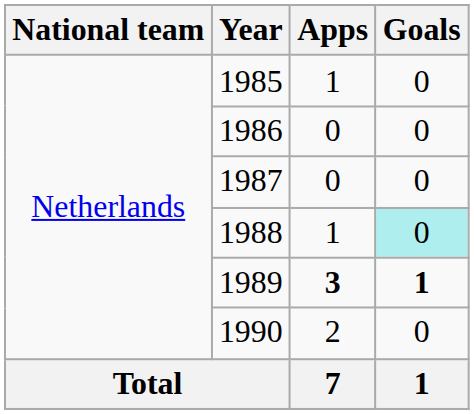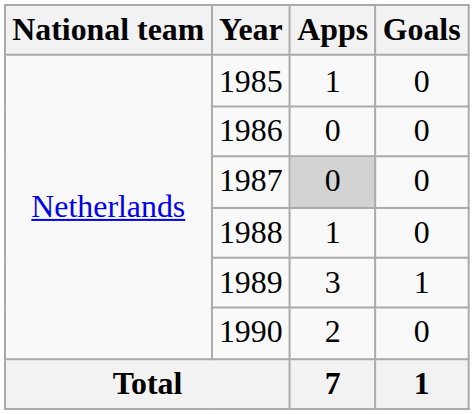(333, 181) no background -> (333, 181) lightgrey background
(422, 231) paleturquoise background -> (422, 231) no background
(333, 282) bold -> (333, 282) normal
(422, 282) bold -> (422, 282) normal
